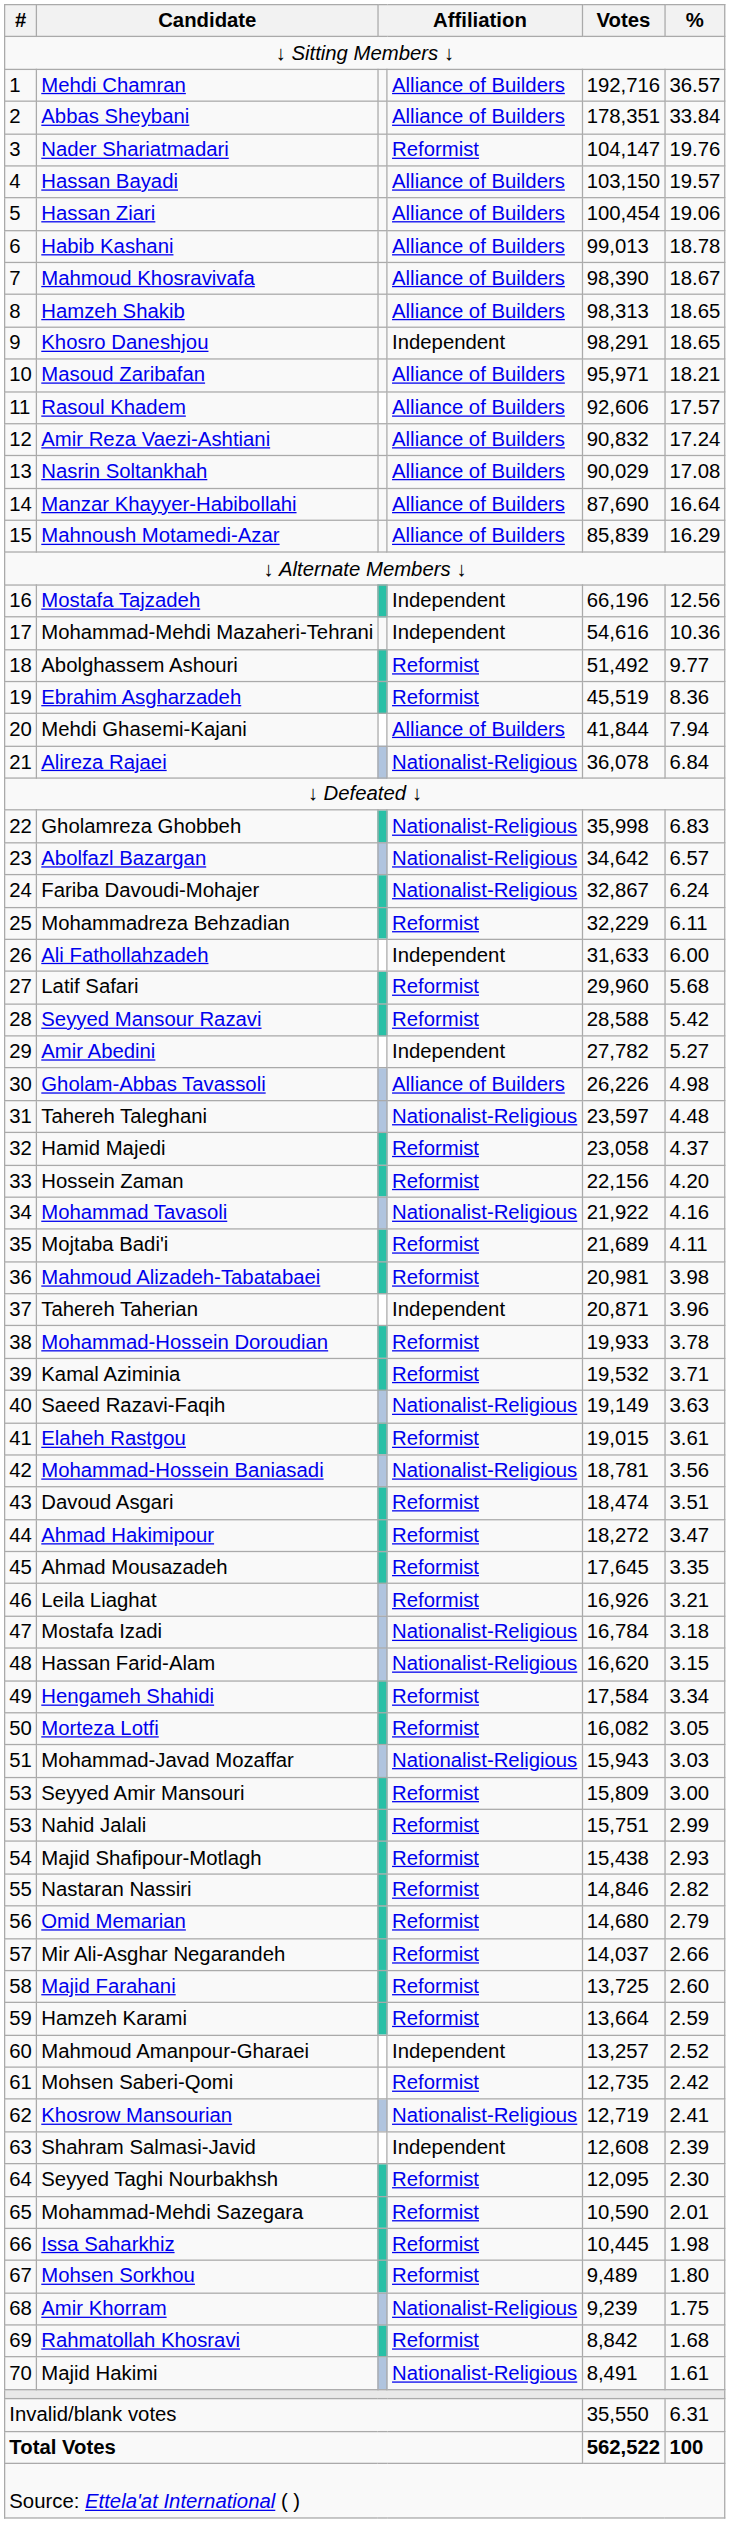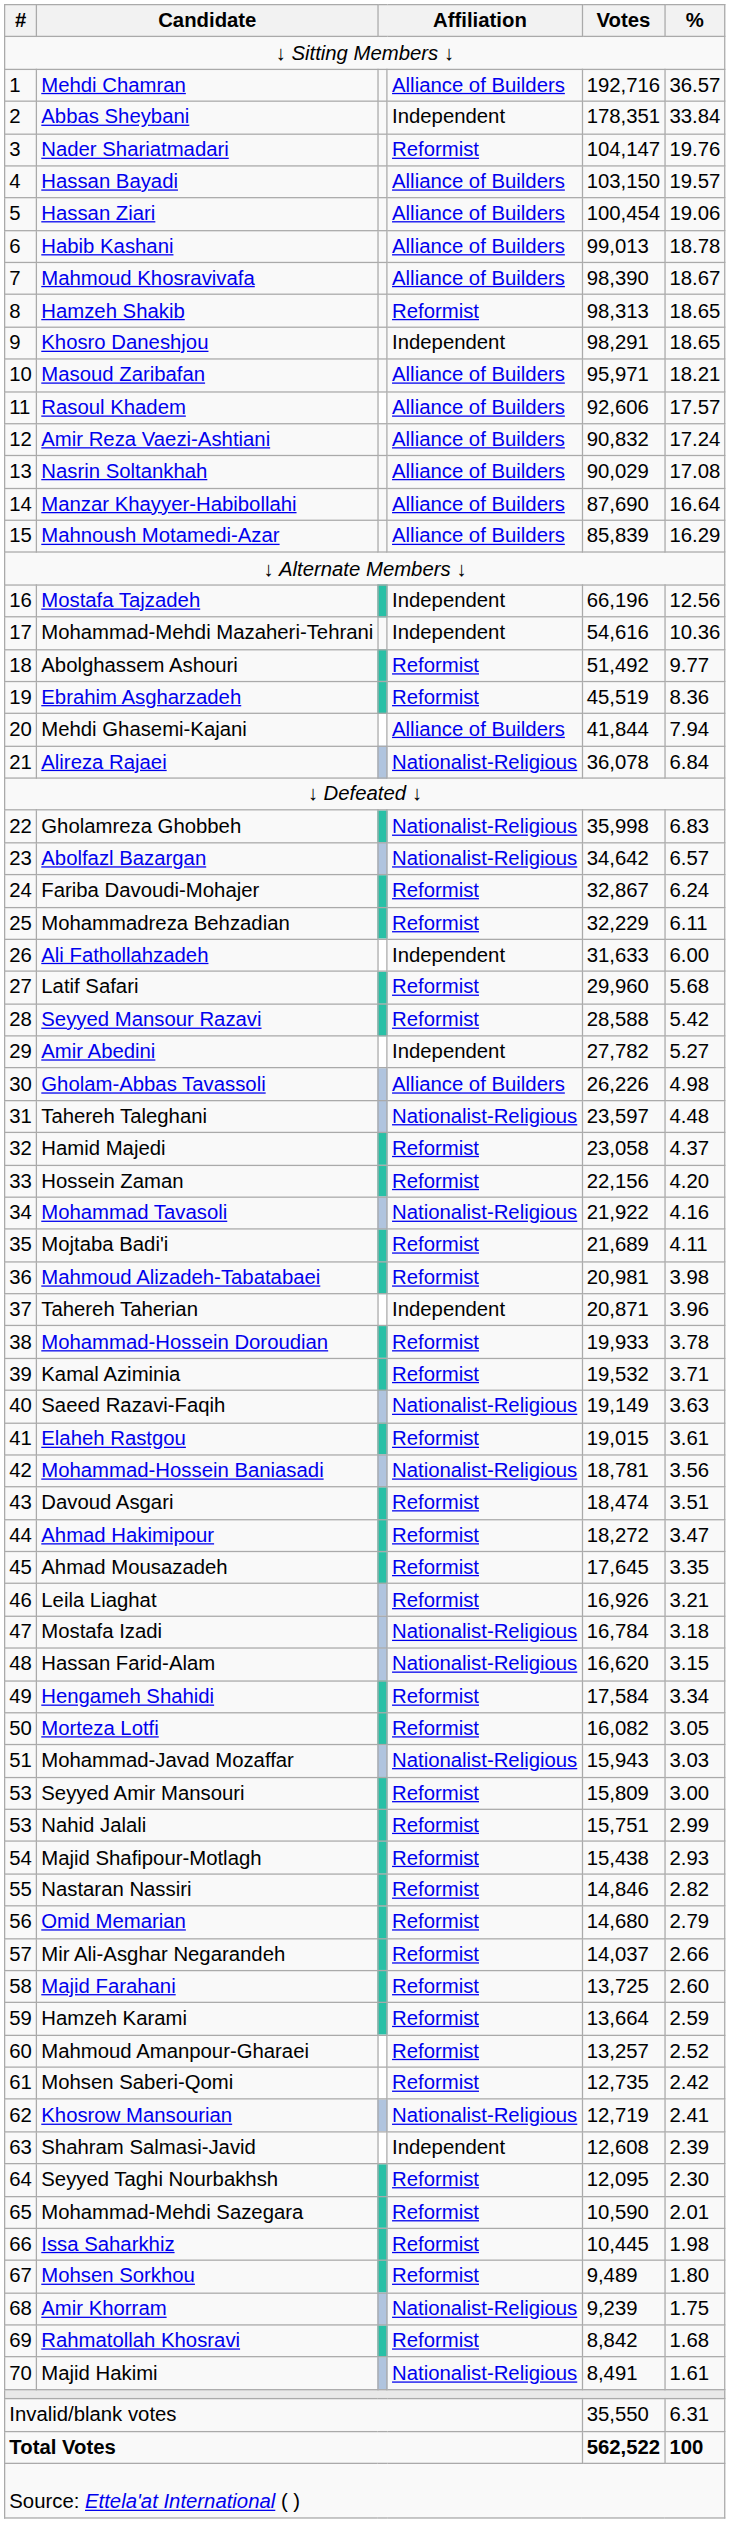(478, 117) Alliance of Builders -> (449, 117) Independent
(478, 310) Alliance of Builders -> (436, 310) Reformist
(485, 890) Nationalist-Religious -> (436, 890) Reformist
(449, 2050) Independent -> (436, 2050) Reformist
